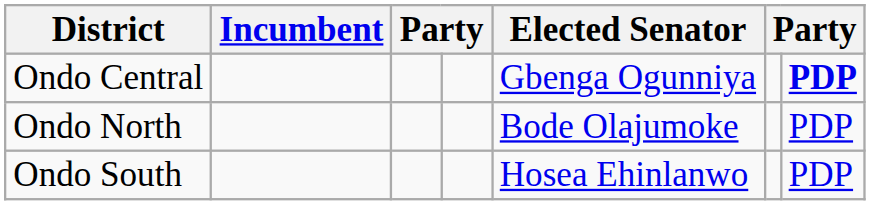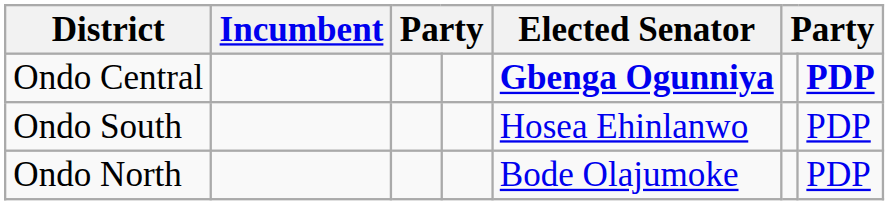(628, 77) normal -> (637, 77) bold
rows swapped: (98, 126) <-> (98, 174)
